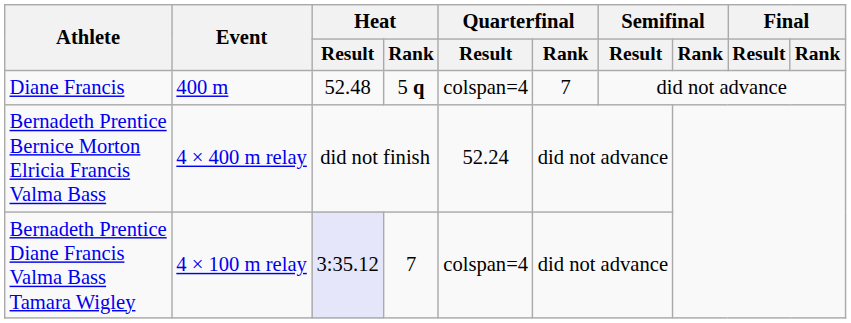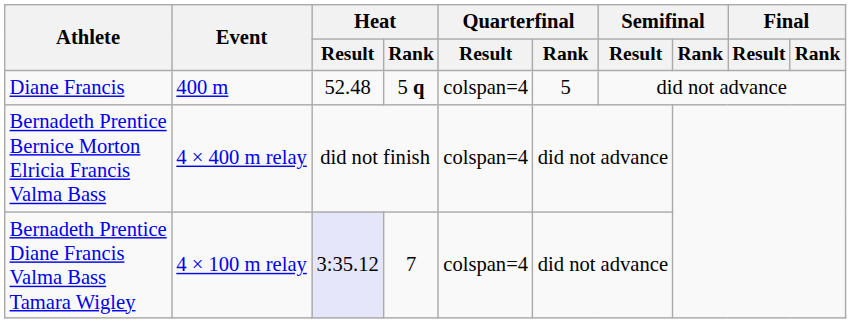(566, 87) 7 -> (566, 87) 5
(486, 158) 52.24 -> (486, 158) colspan=4
